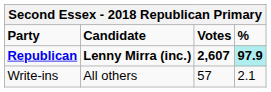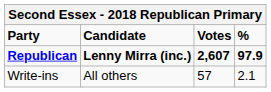(250, 55) paleturquoise background -> (250, 55) no background
